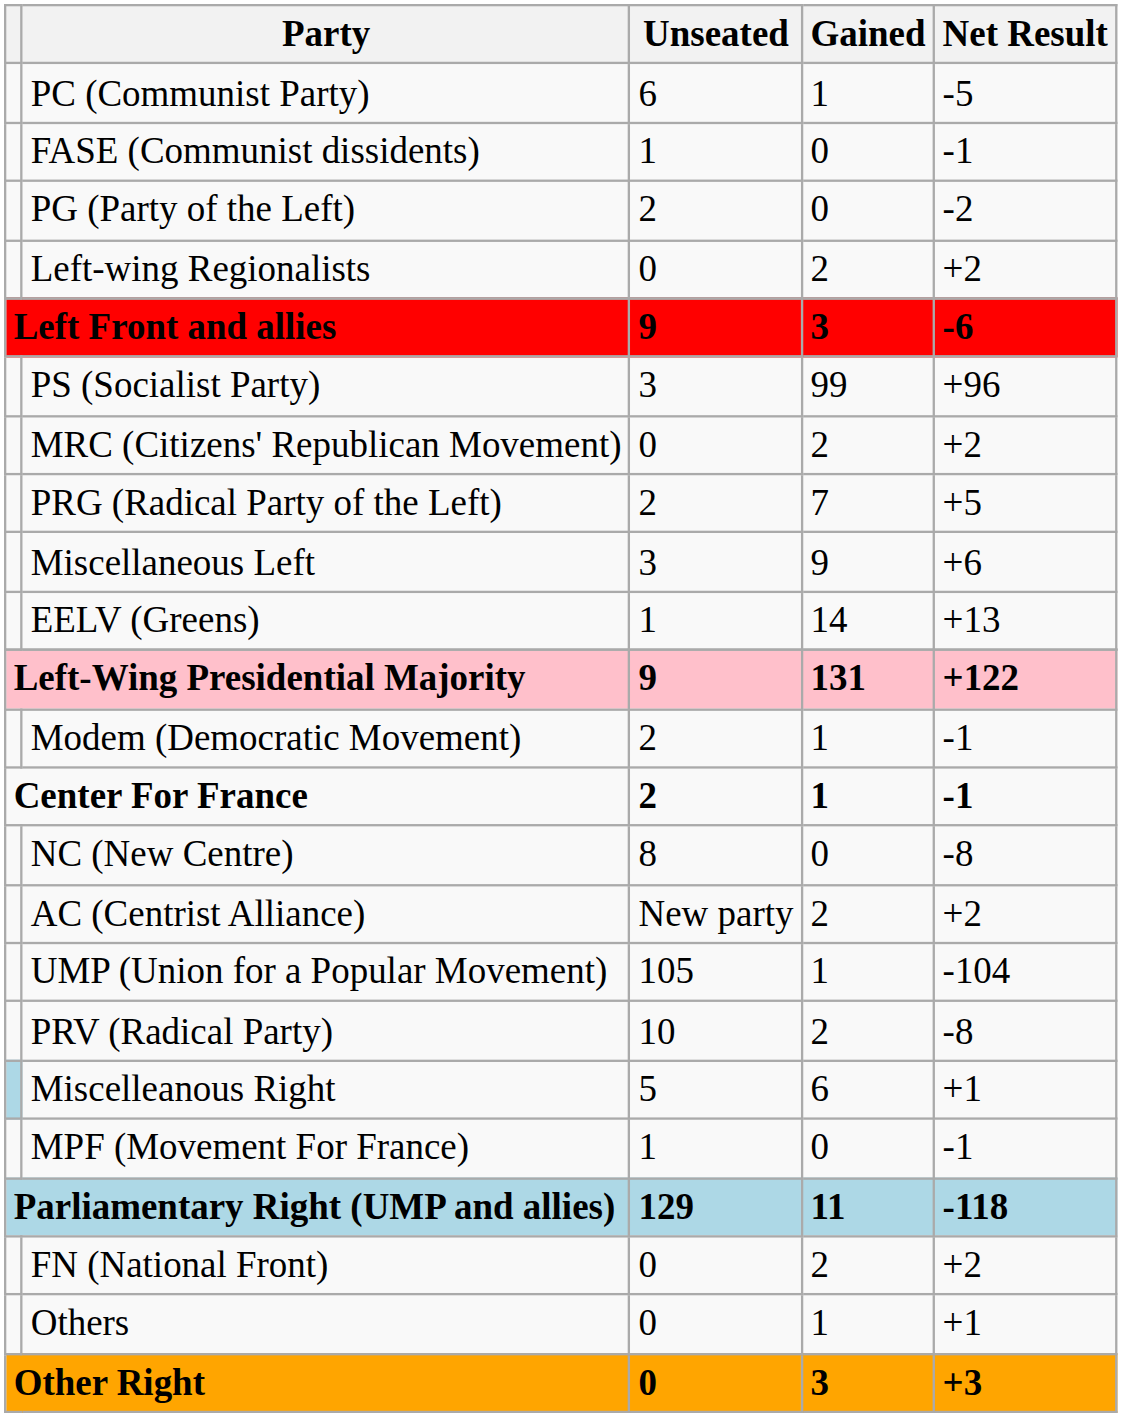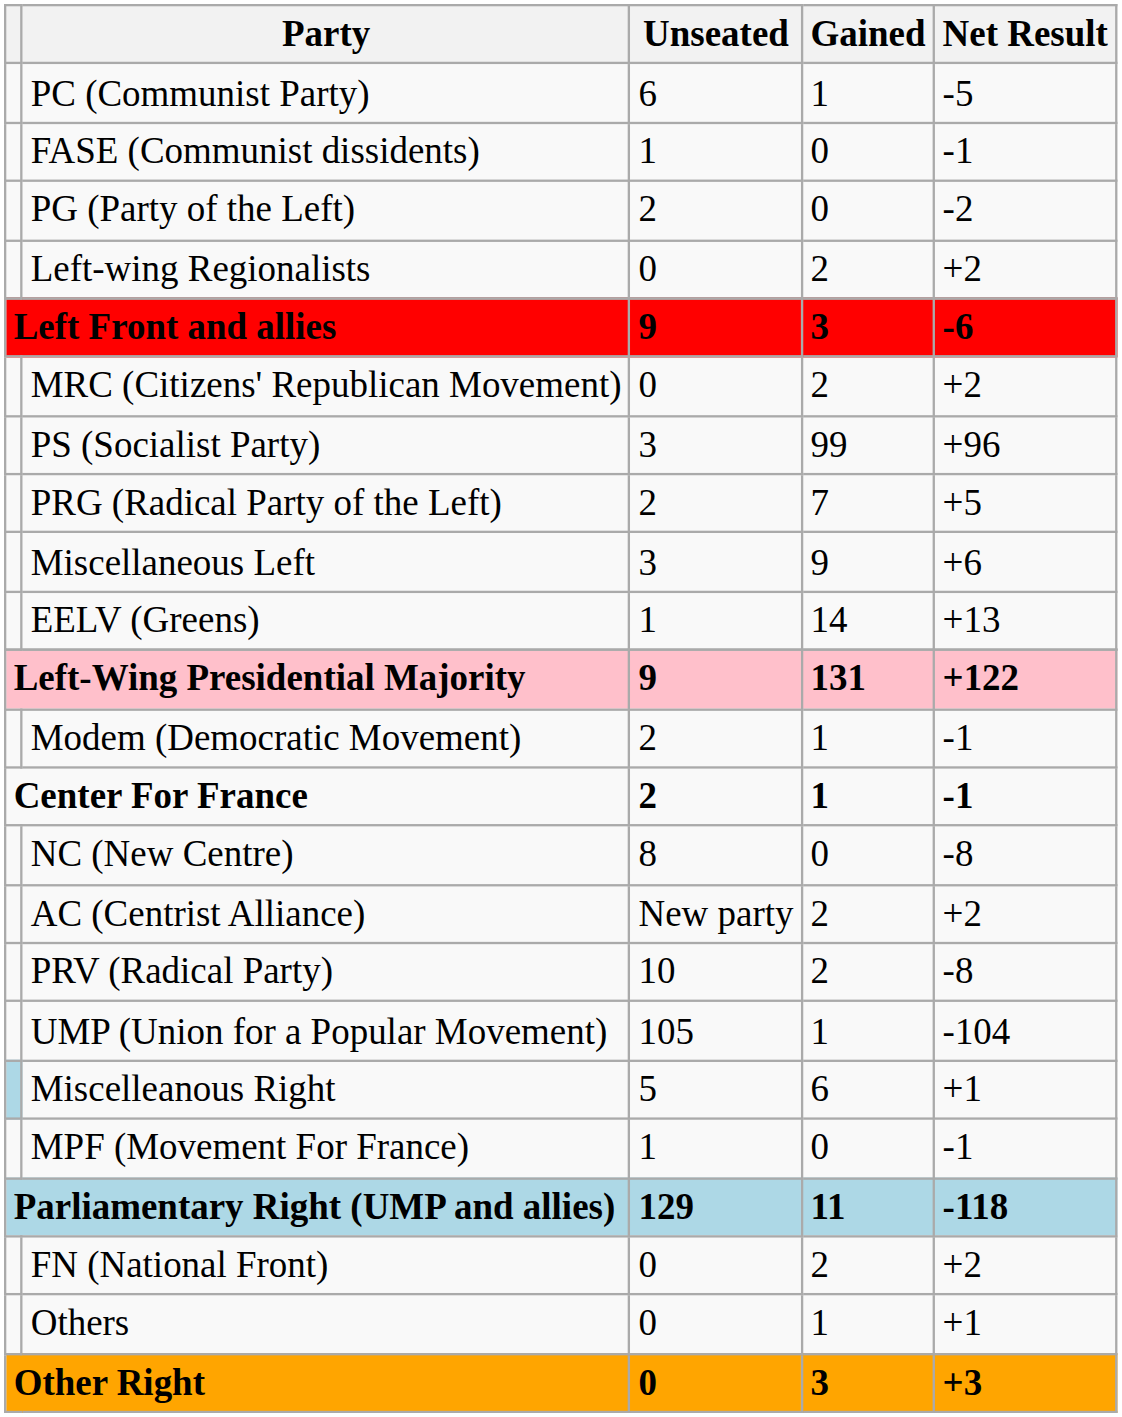rows swapped: (175, 385) <-> (326, 444)
rows swapped: (182, 1030) <-> (319, 971)
